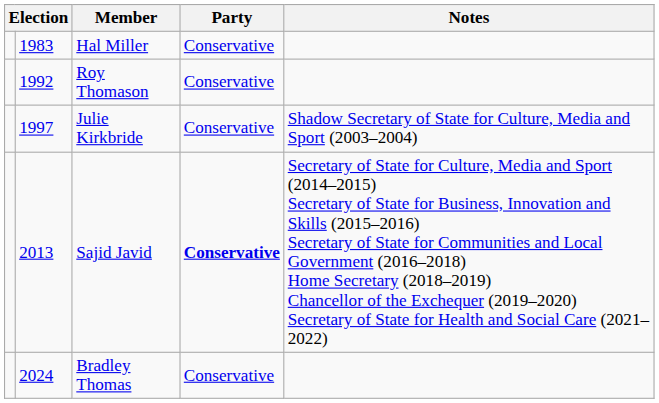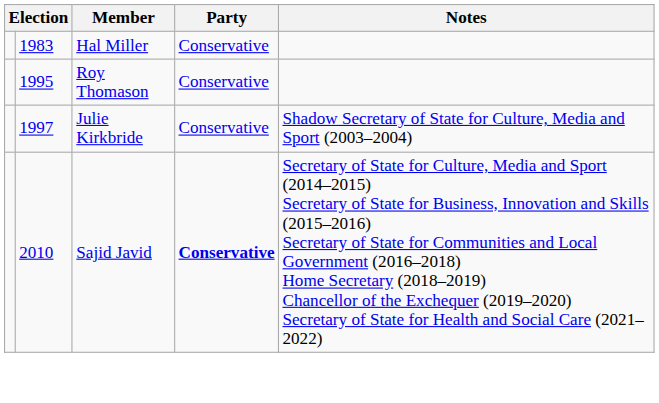(36, 82) 1992 -> (36, 82) 1995
(36, 251) 2013 -> (36, 251) 2010
- row: (104, 375)
